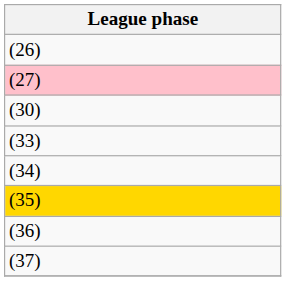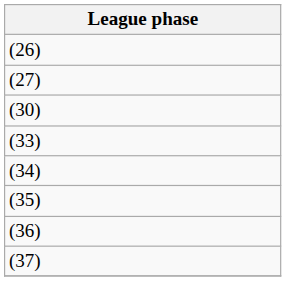(25, 79) pink background -> (25, 79) no background
(25, 200) gold background -> (25, 200) no background
